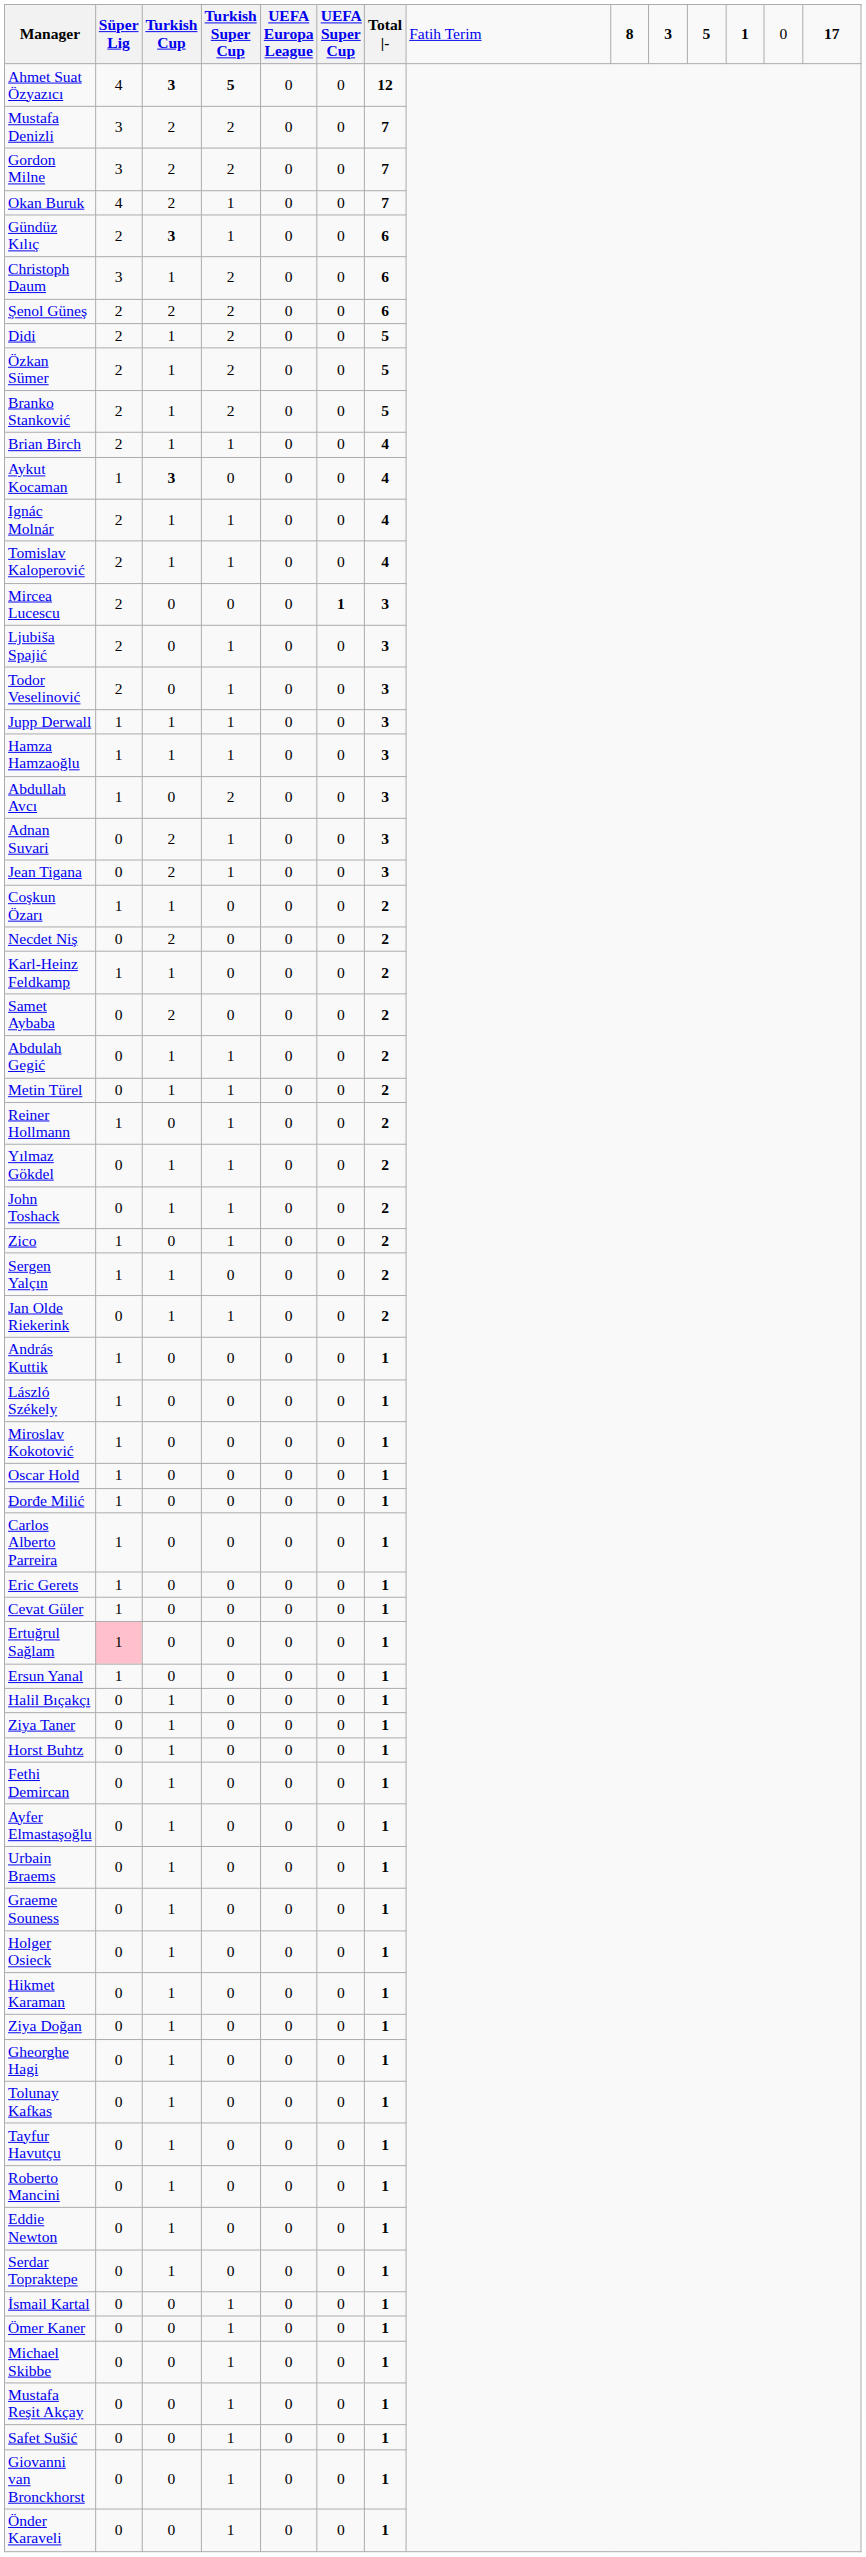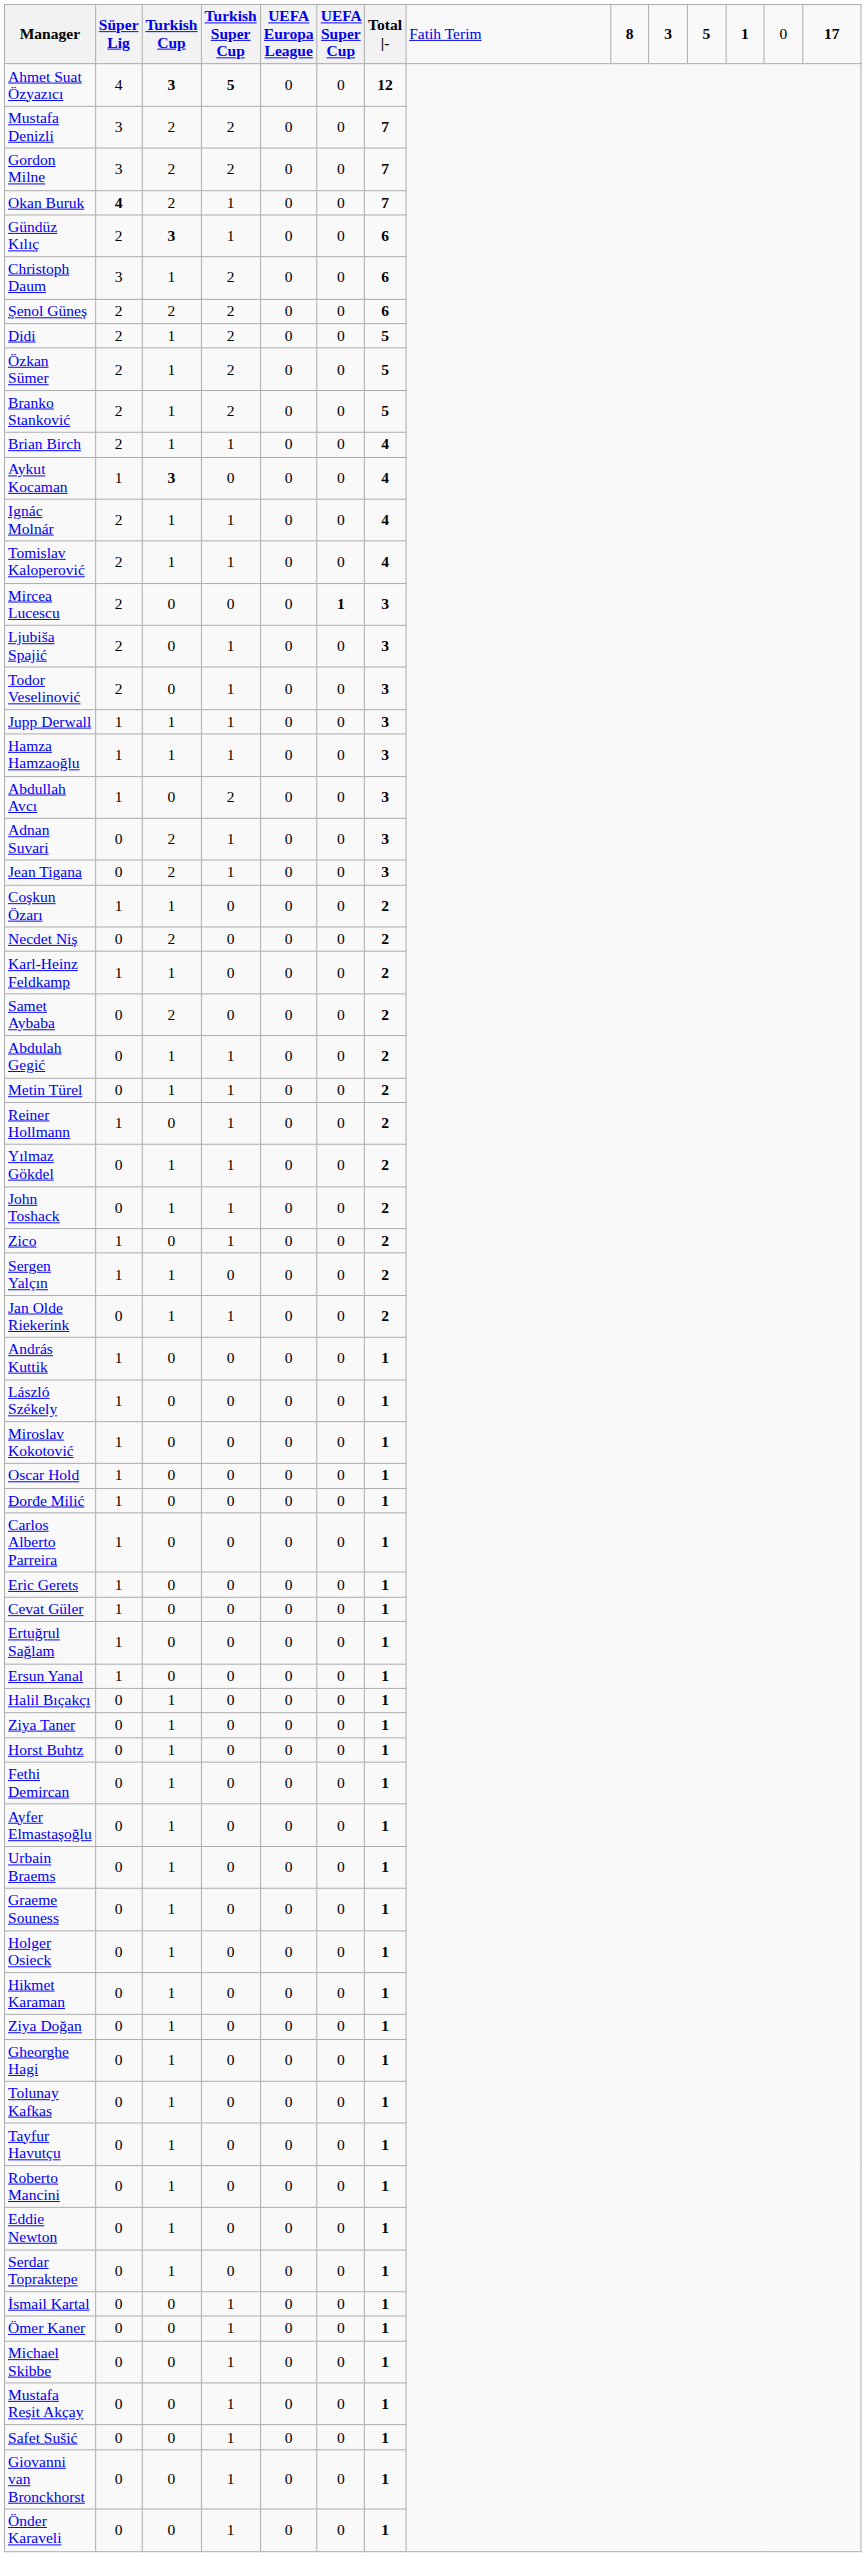(119, 202) normal -> (119, 202) bold
(119, 1642) pink background -> (119, 1642) no background
